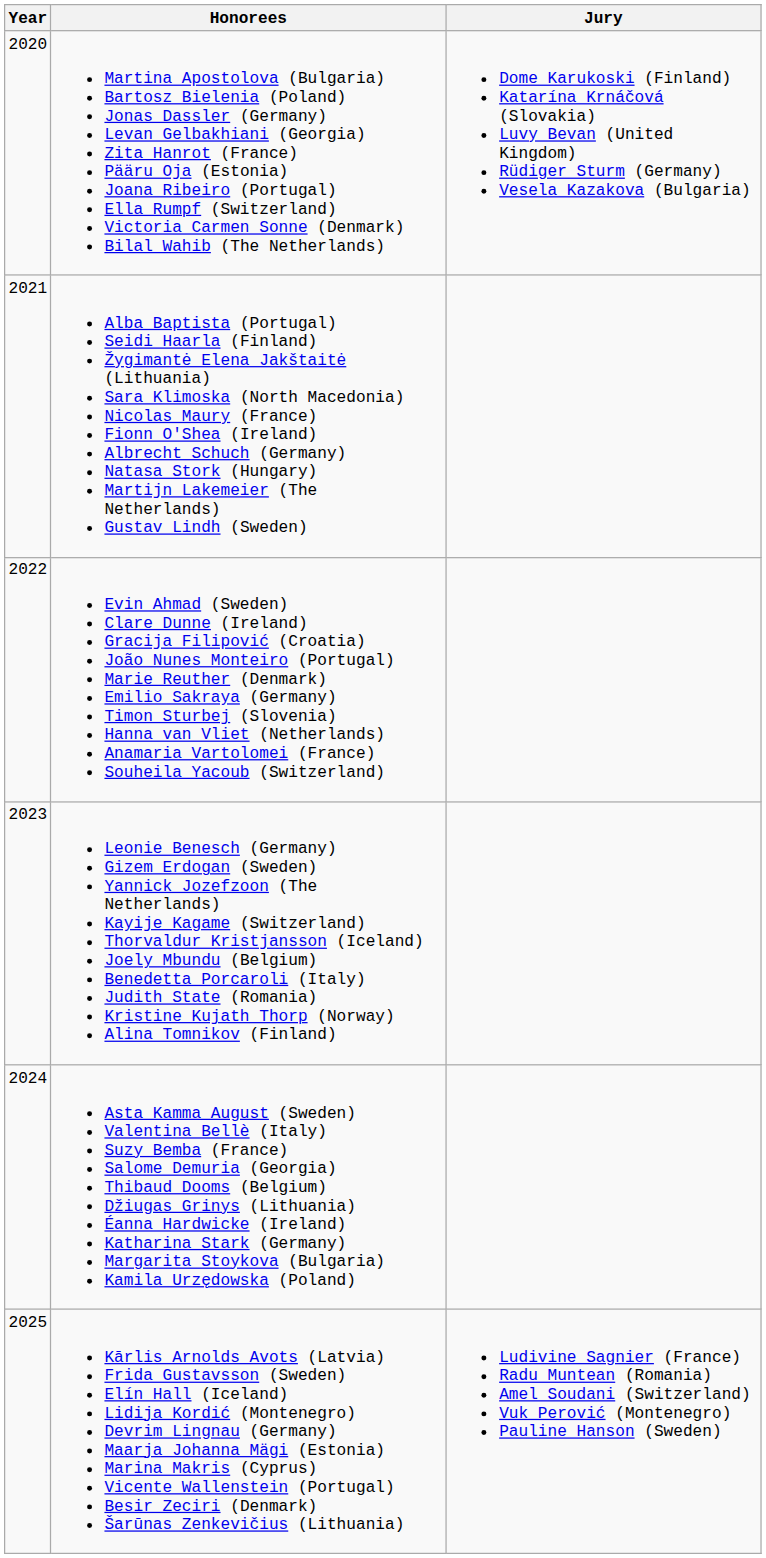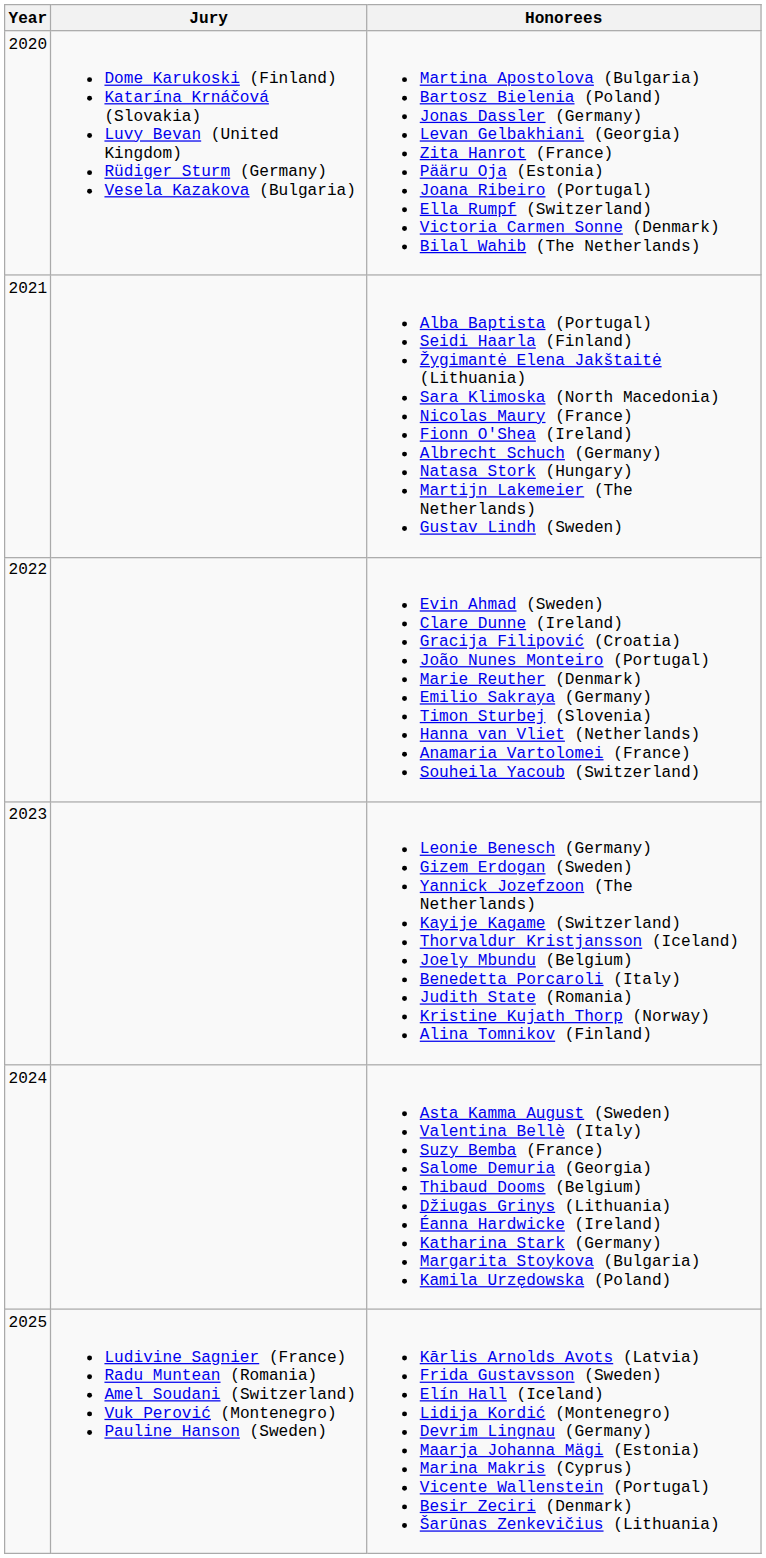columns swapped: (248, 18) <-> (603, 18)
